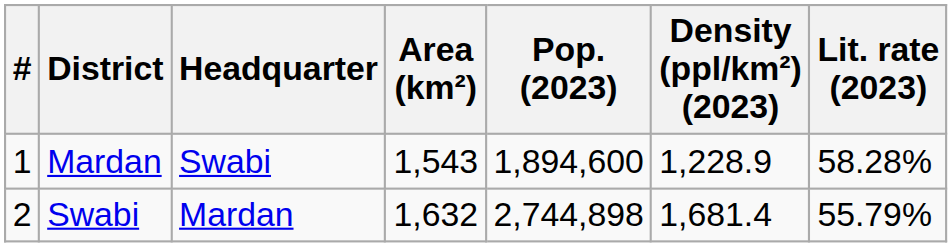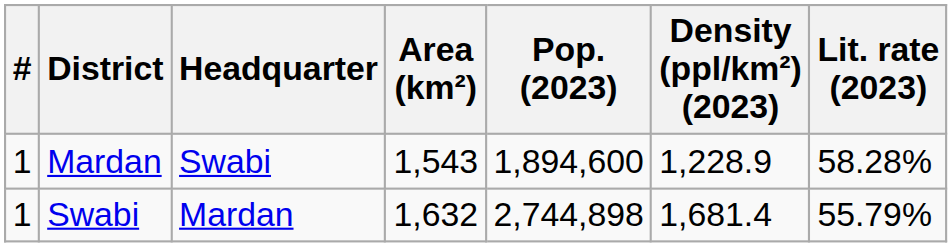(22, 214) 2 -> (22, 214) 1
